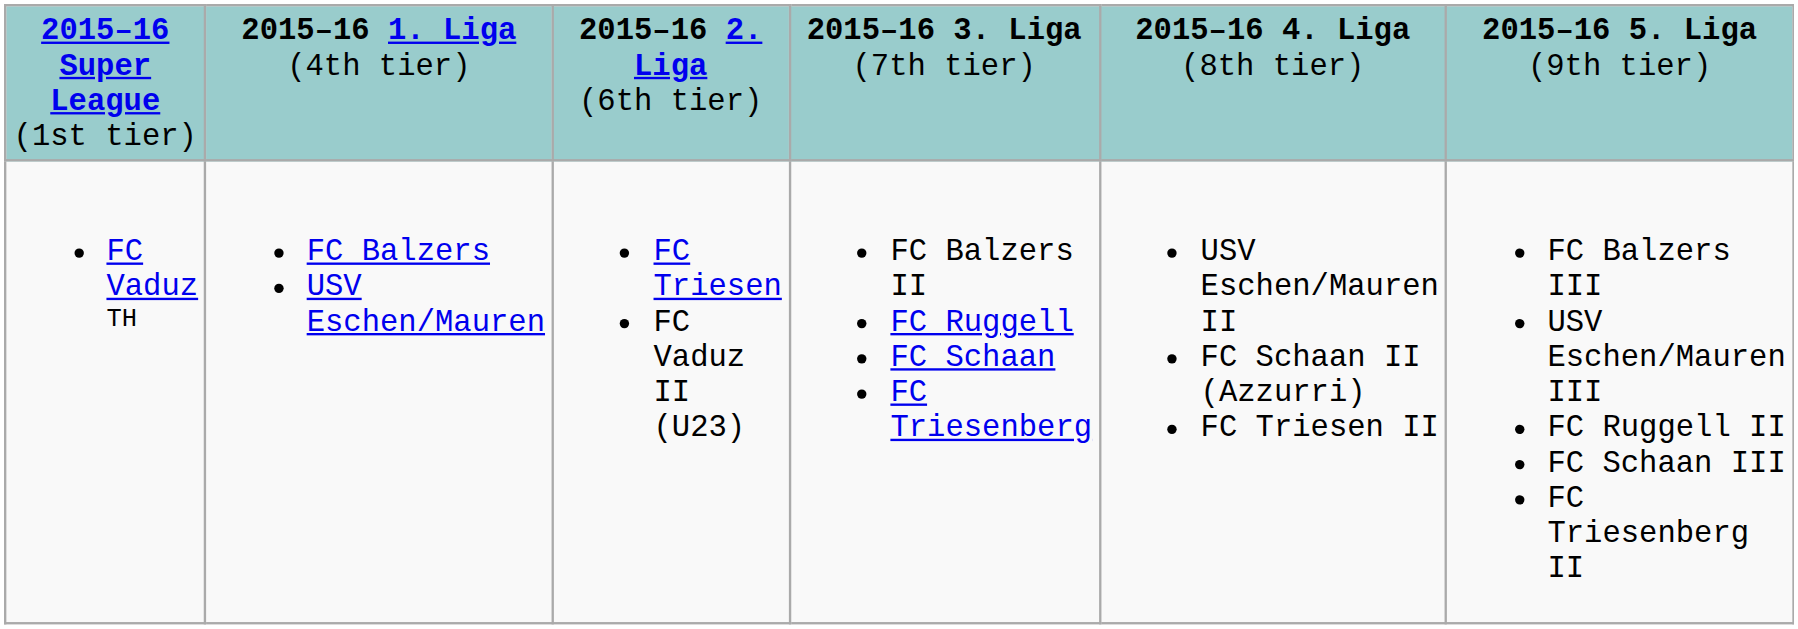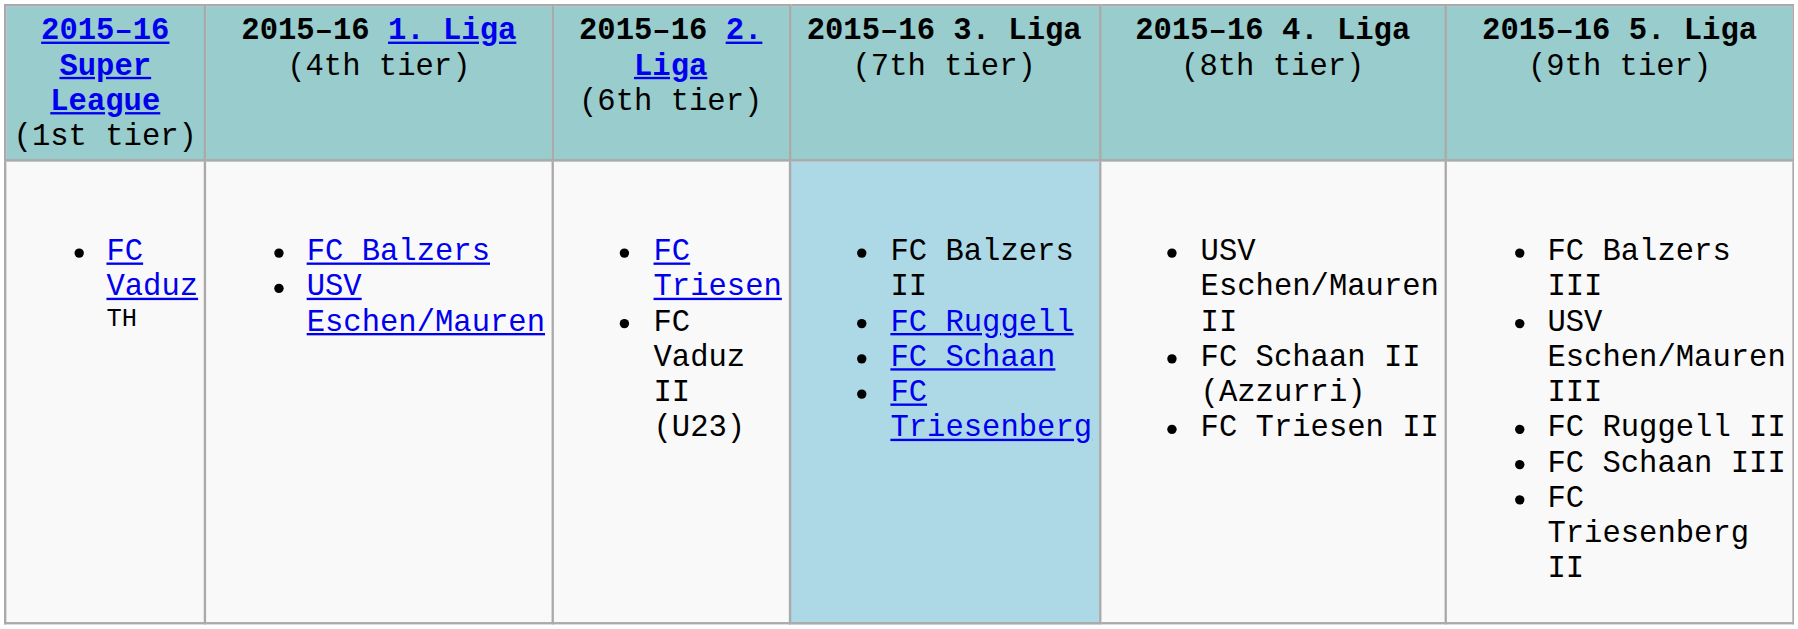(944, 340) no background -> (944, 340) lightblue background
